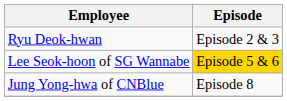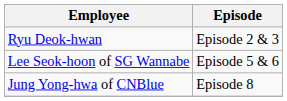(238, 61) gold background -> (238, 61) no background
